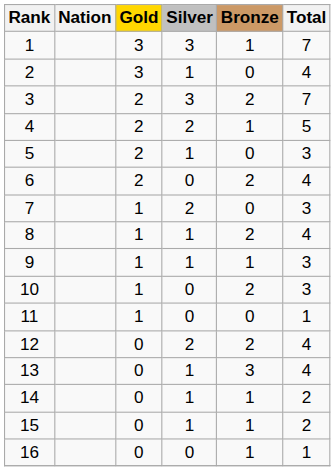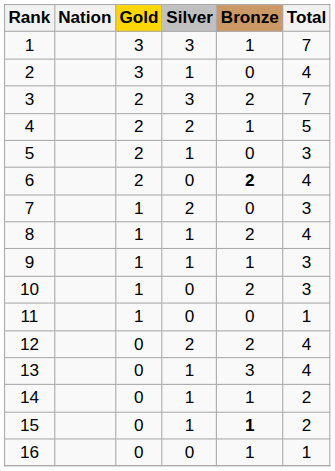(250, 180) normal -> (250, 180) bold
(250, 425) normal -> (250, 425) bold
